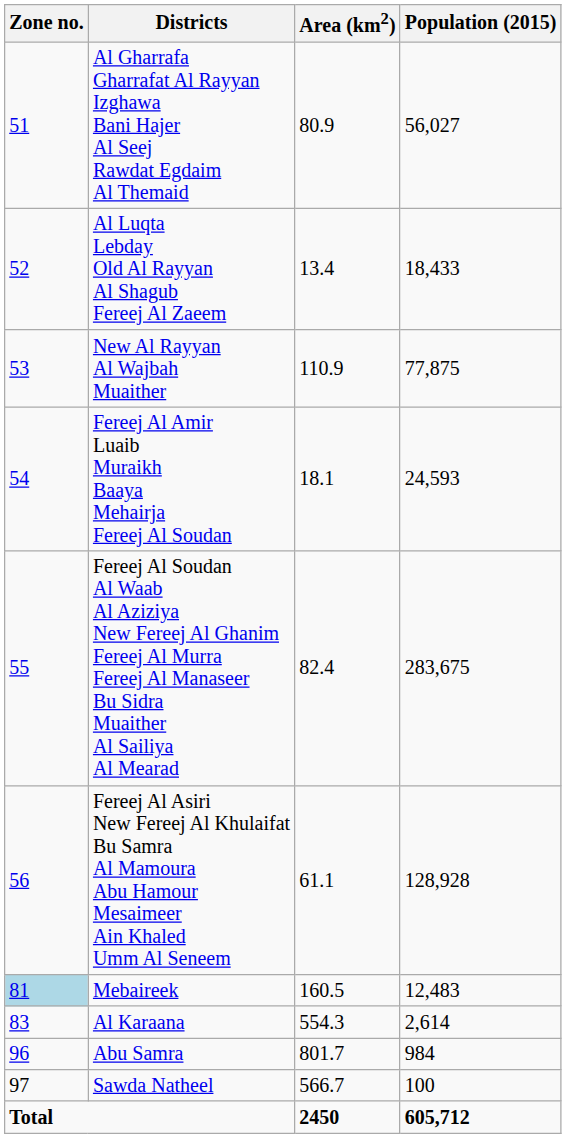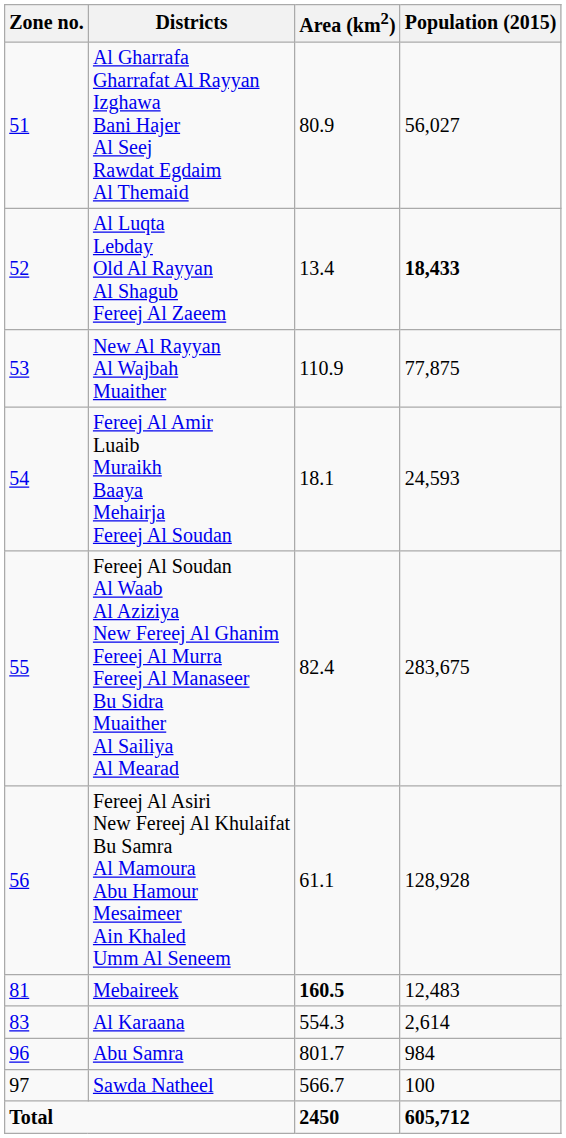(432, 269) normal -> (432, 269) bold
(19, 990) lightblue background -> (19, 990) no background
(322, 990) normal -> (322, 990) bold
